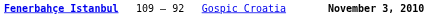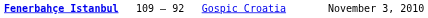(376, 8) bold -> (376, 8) normal
